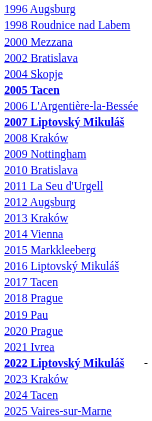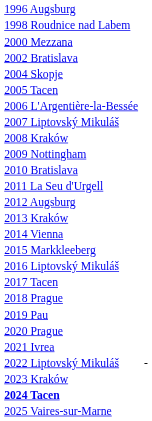(32, 90) bold -> (31, 90) normal
(64, 122) bold -> (62, 122) normal
(64, 363) bold -> (62, 363) normal
(31, 395) normal -> (32, 395) bold
